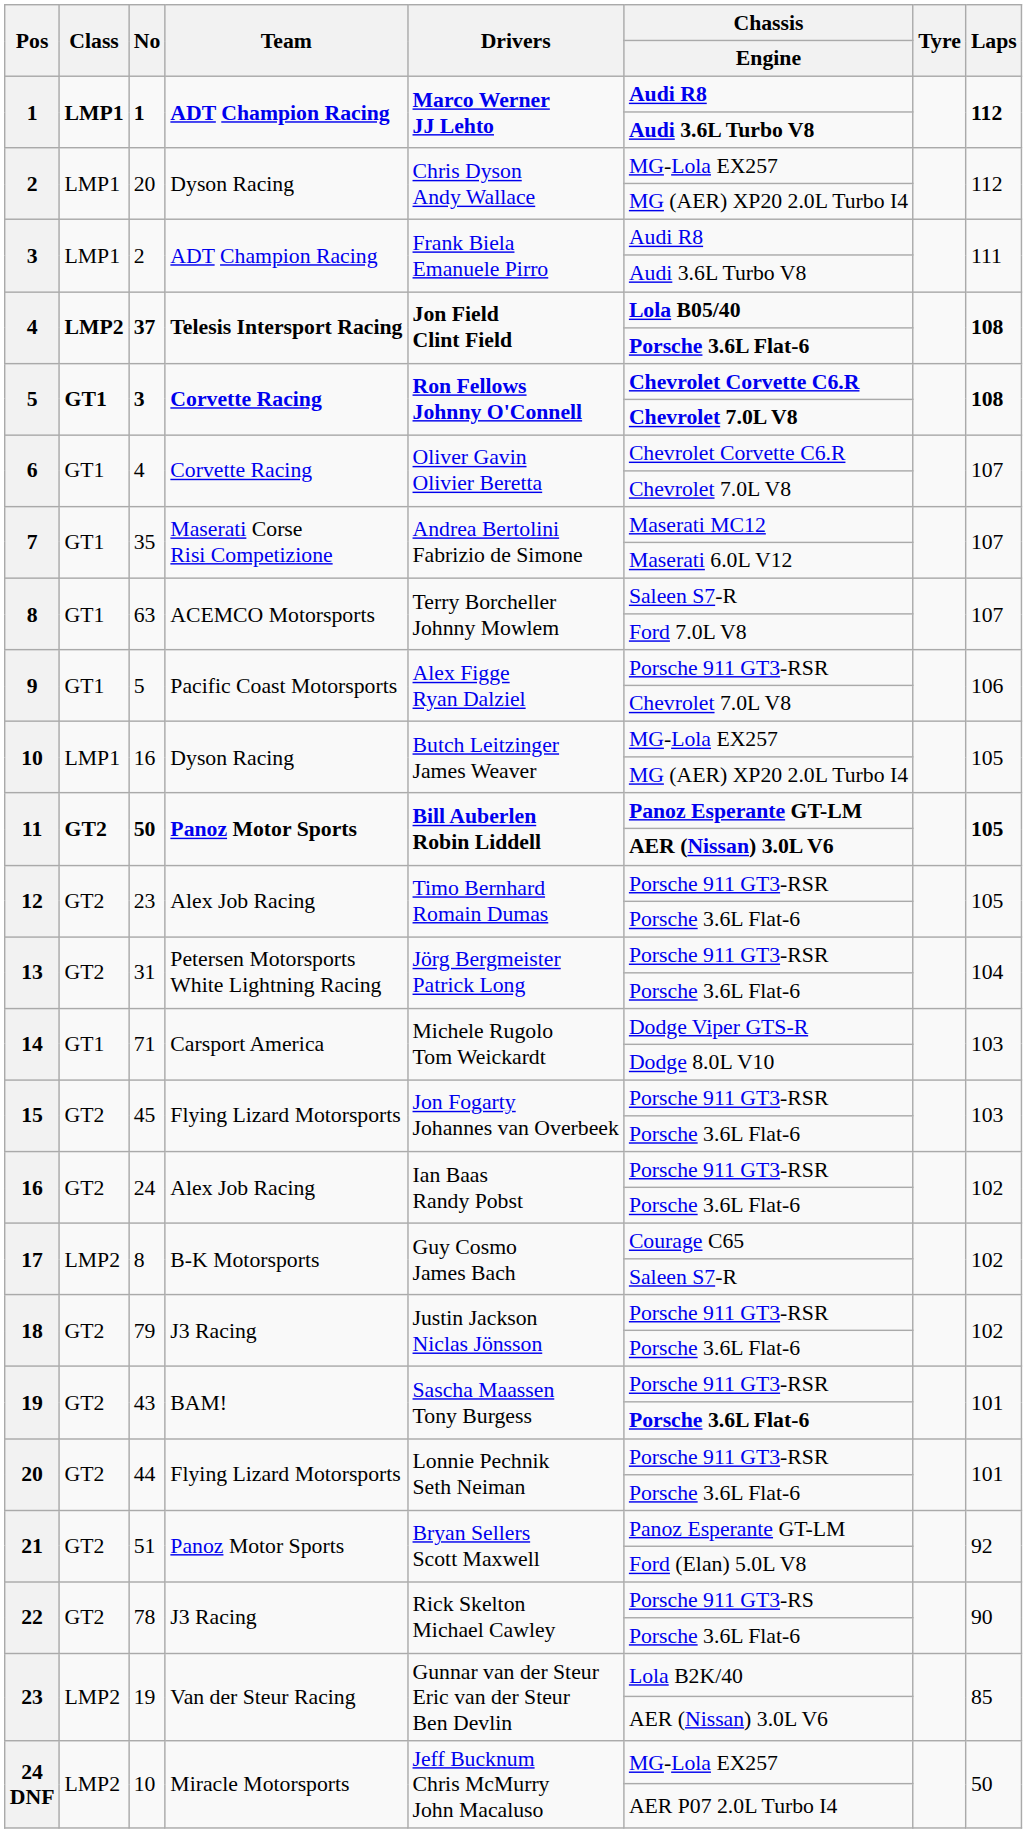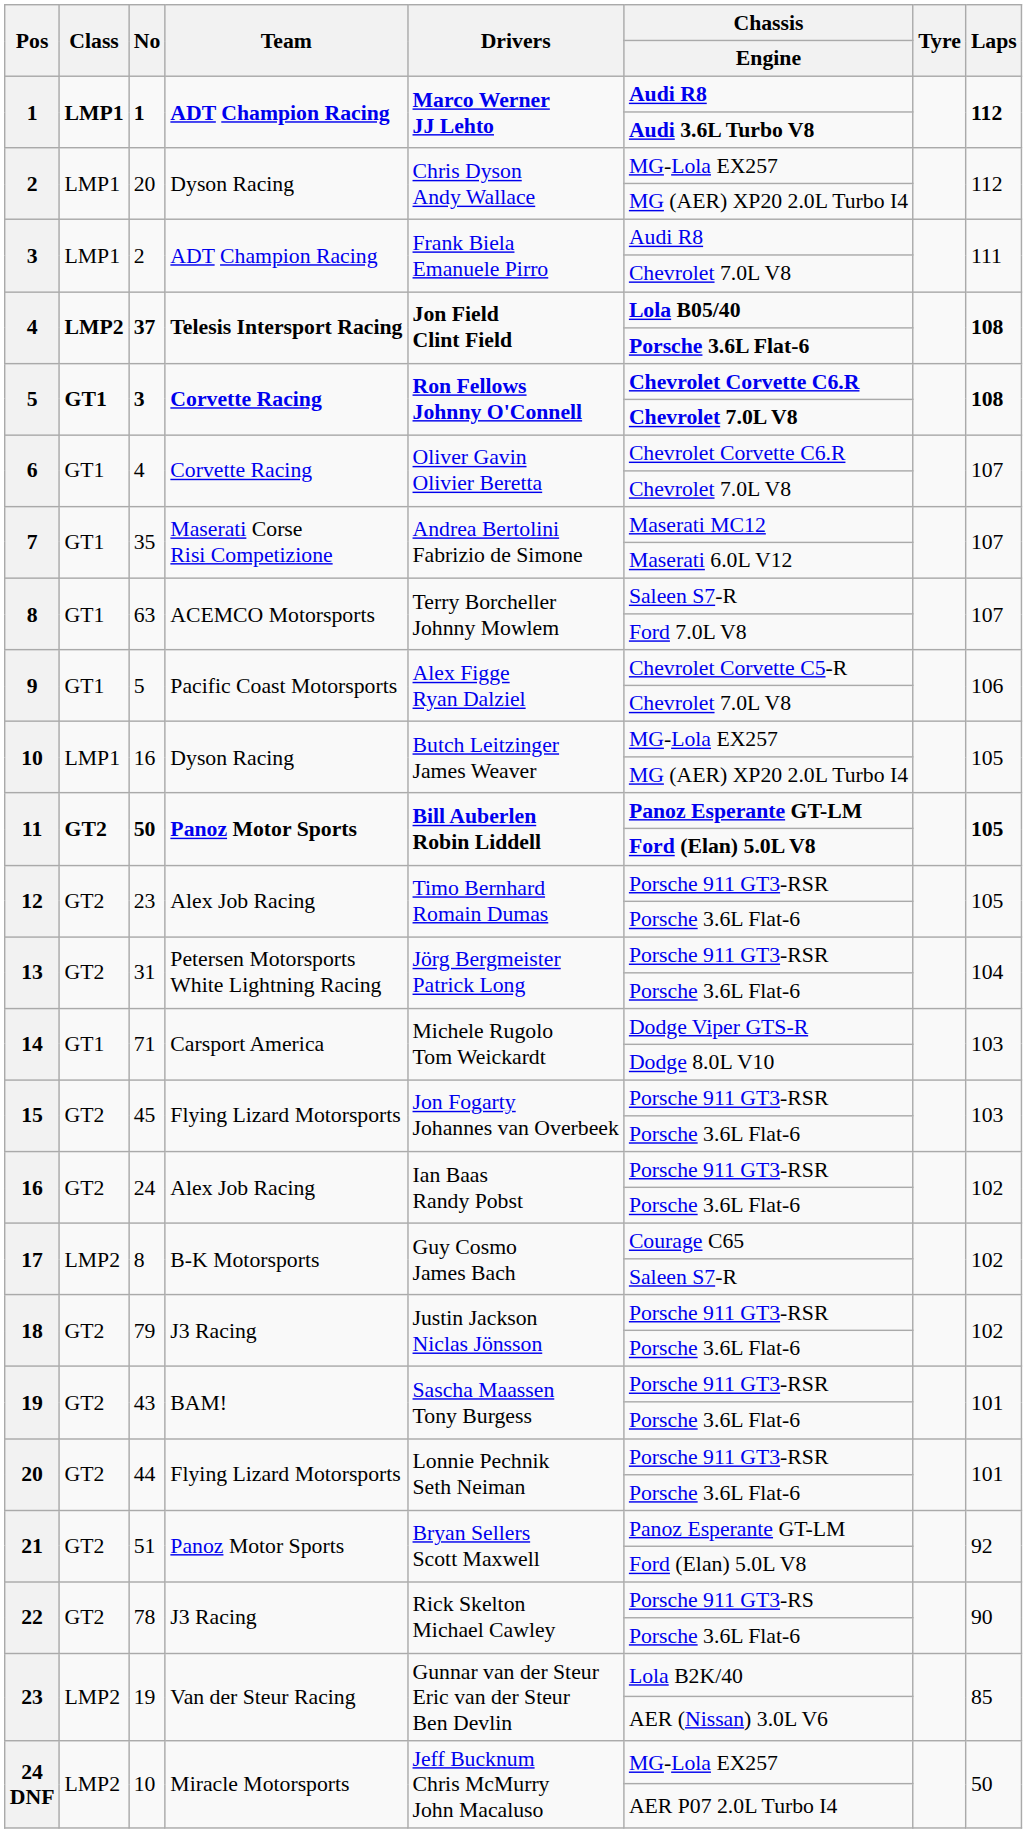(718, 273) Audi 3.6L Turbo V8 -> (710, 273) Chevrolet 7.0L V8
(729, 667) Porsche 911 GT3-RSR -> (738, 667) Chevrolet Corvette C5-R
(731, 846) AER (Nissan) 3.0L V6 -> (722, 846) Ford (Elan) 5.0L V8
(719, 1420) bold -> (714, 1420) normal
